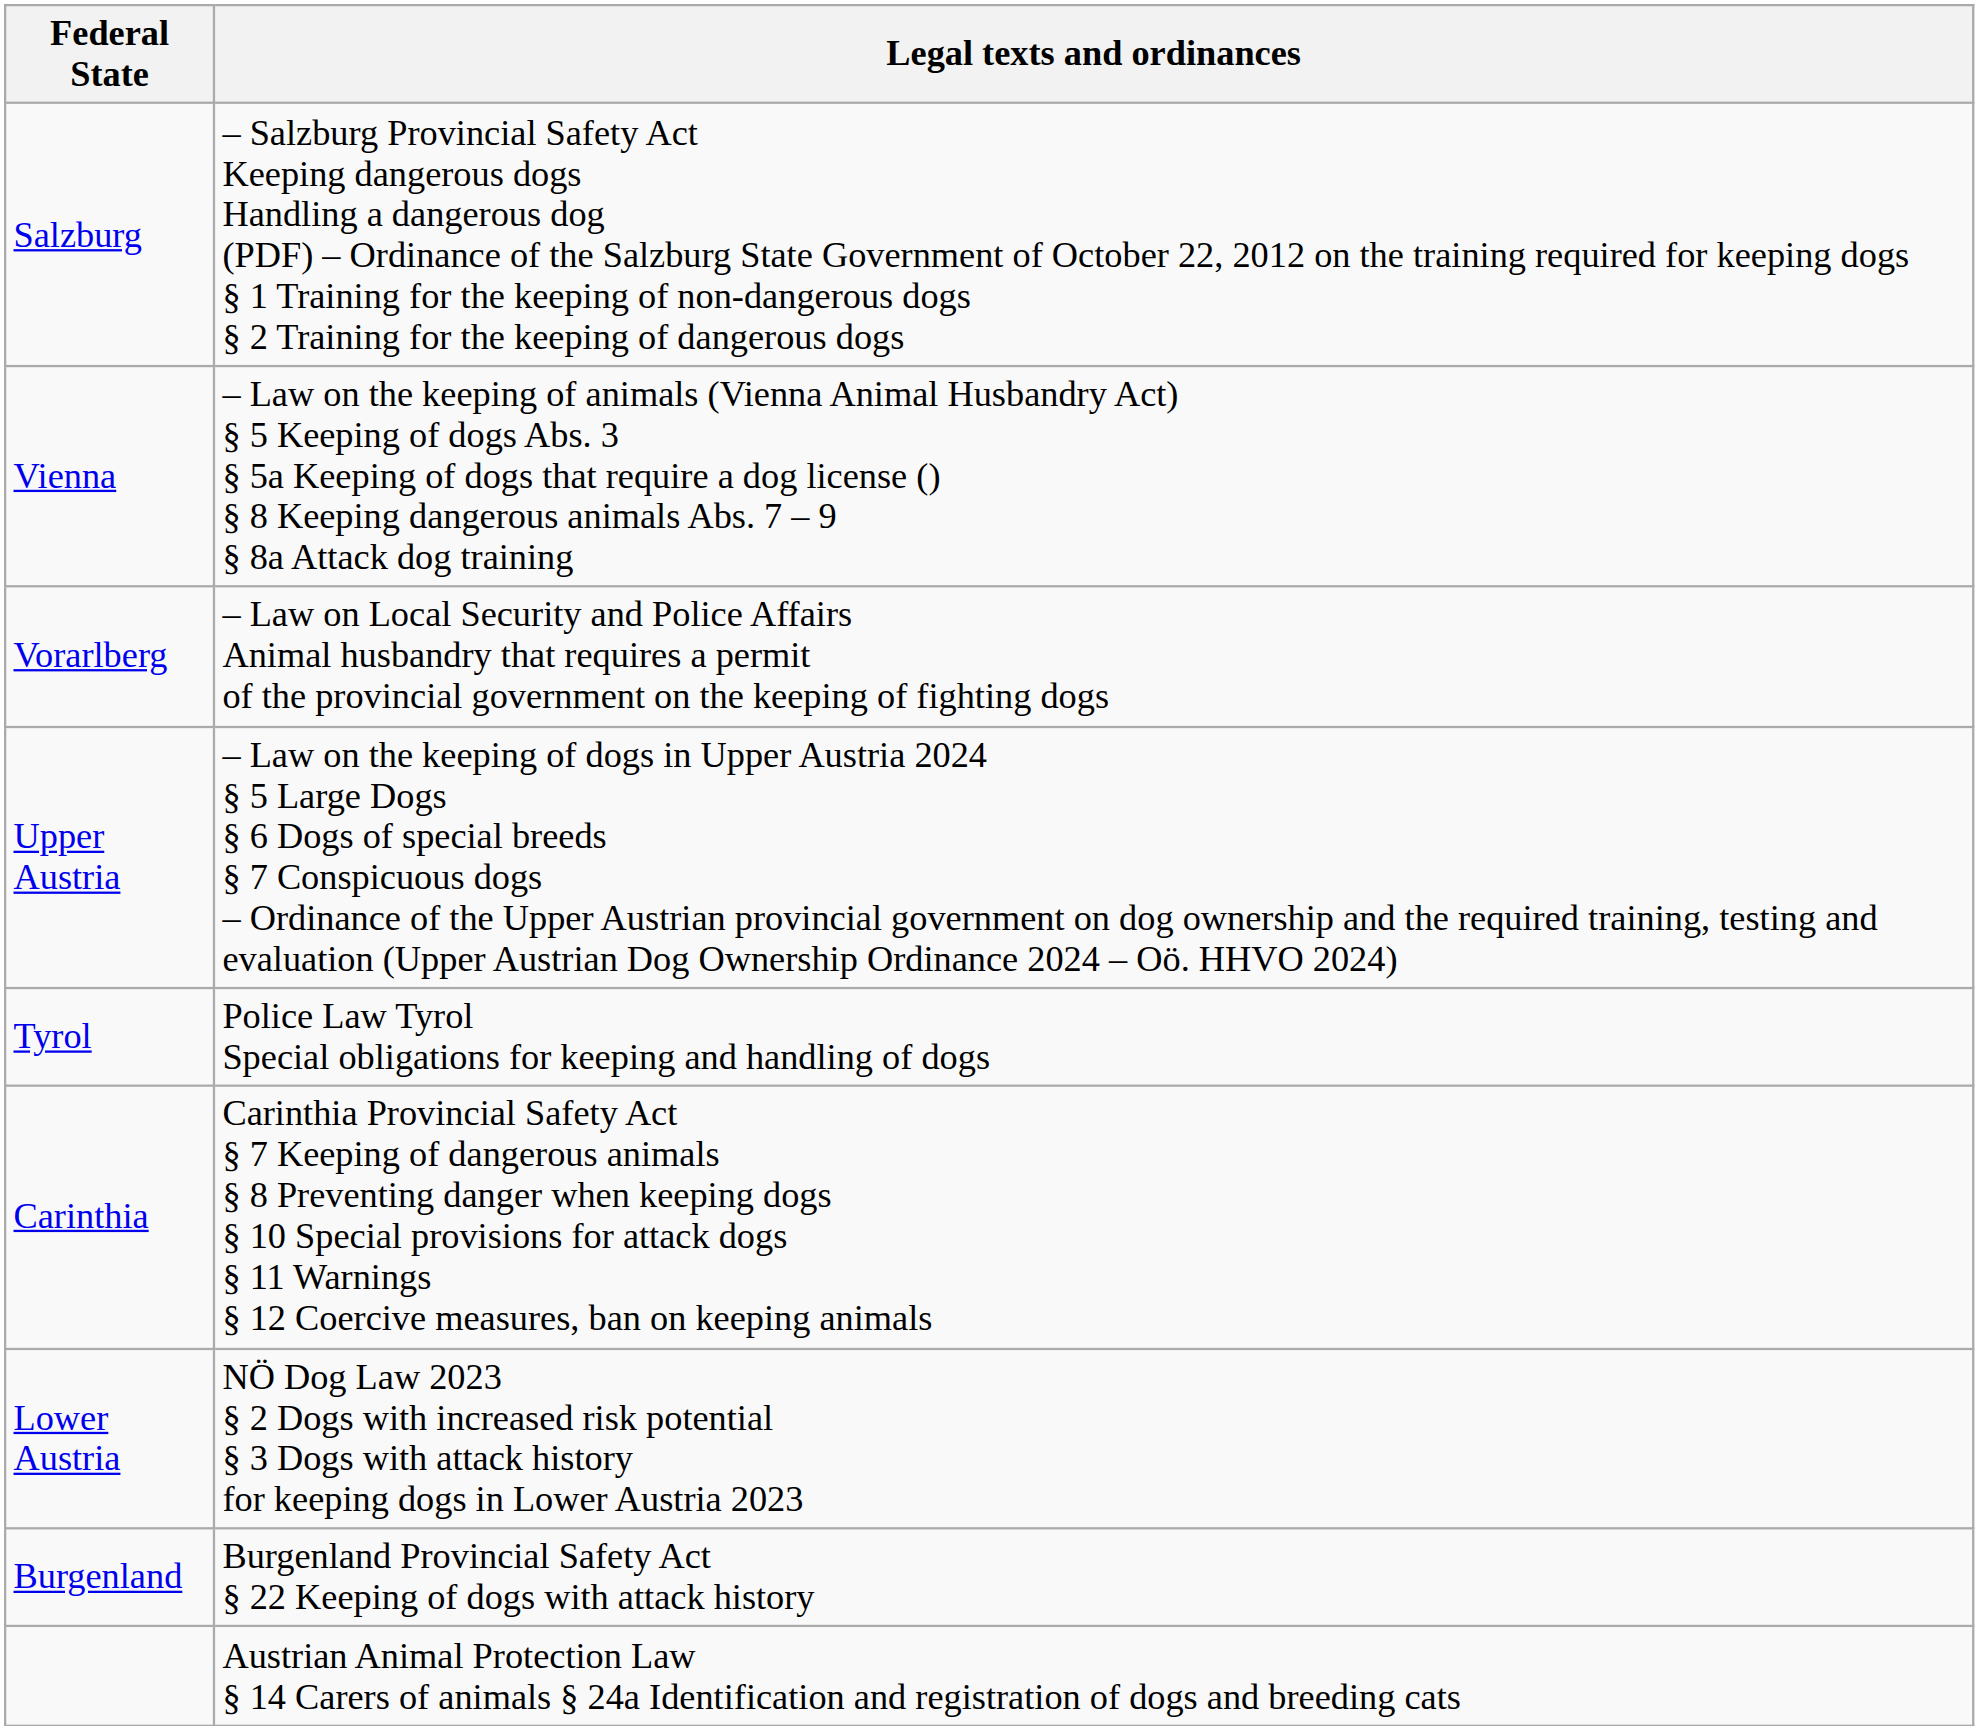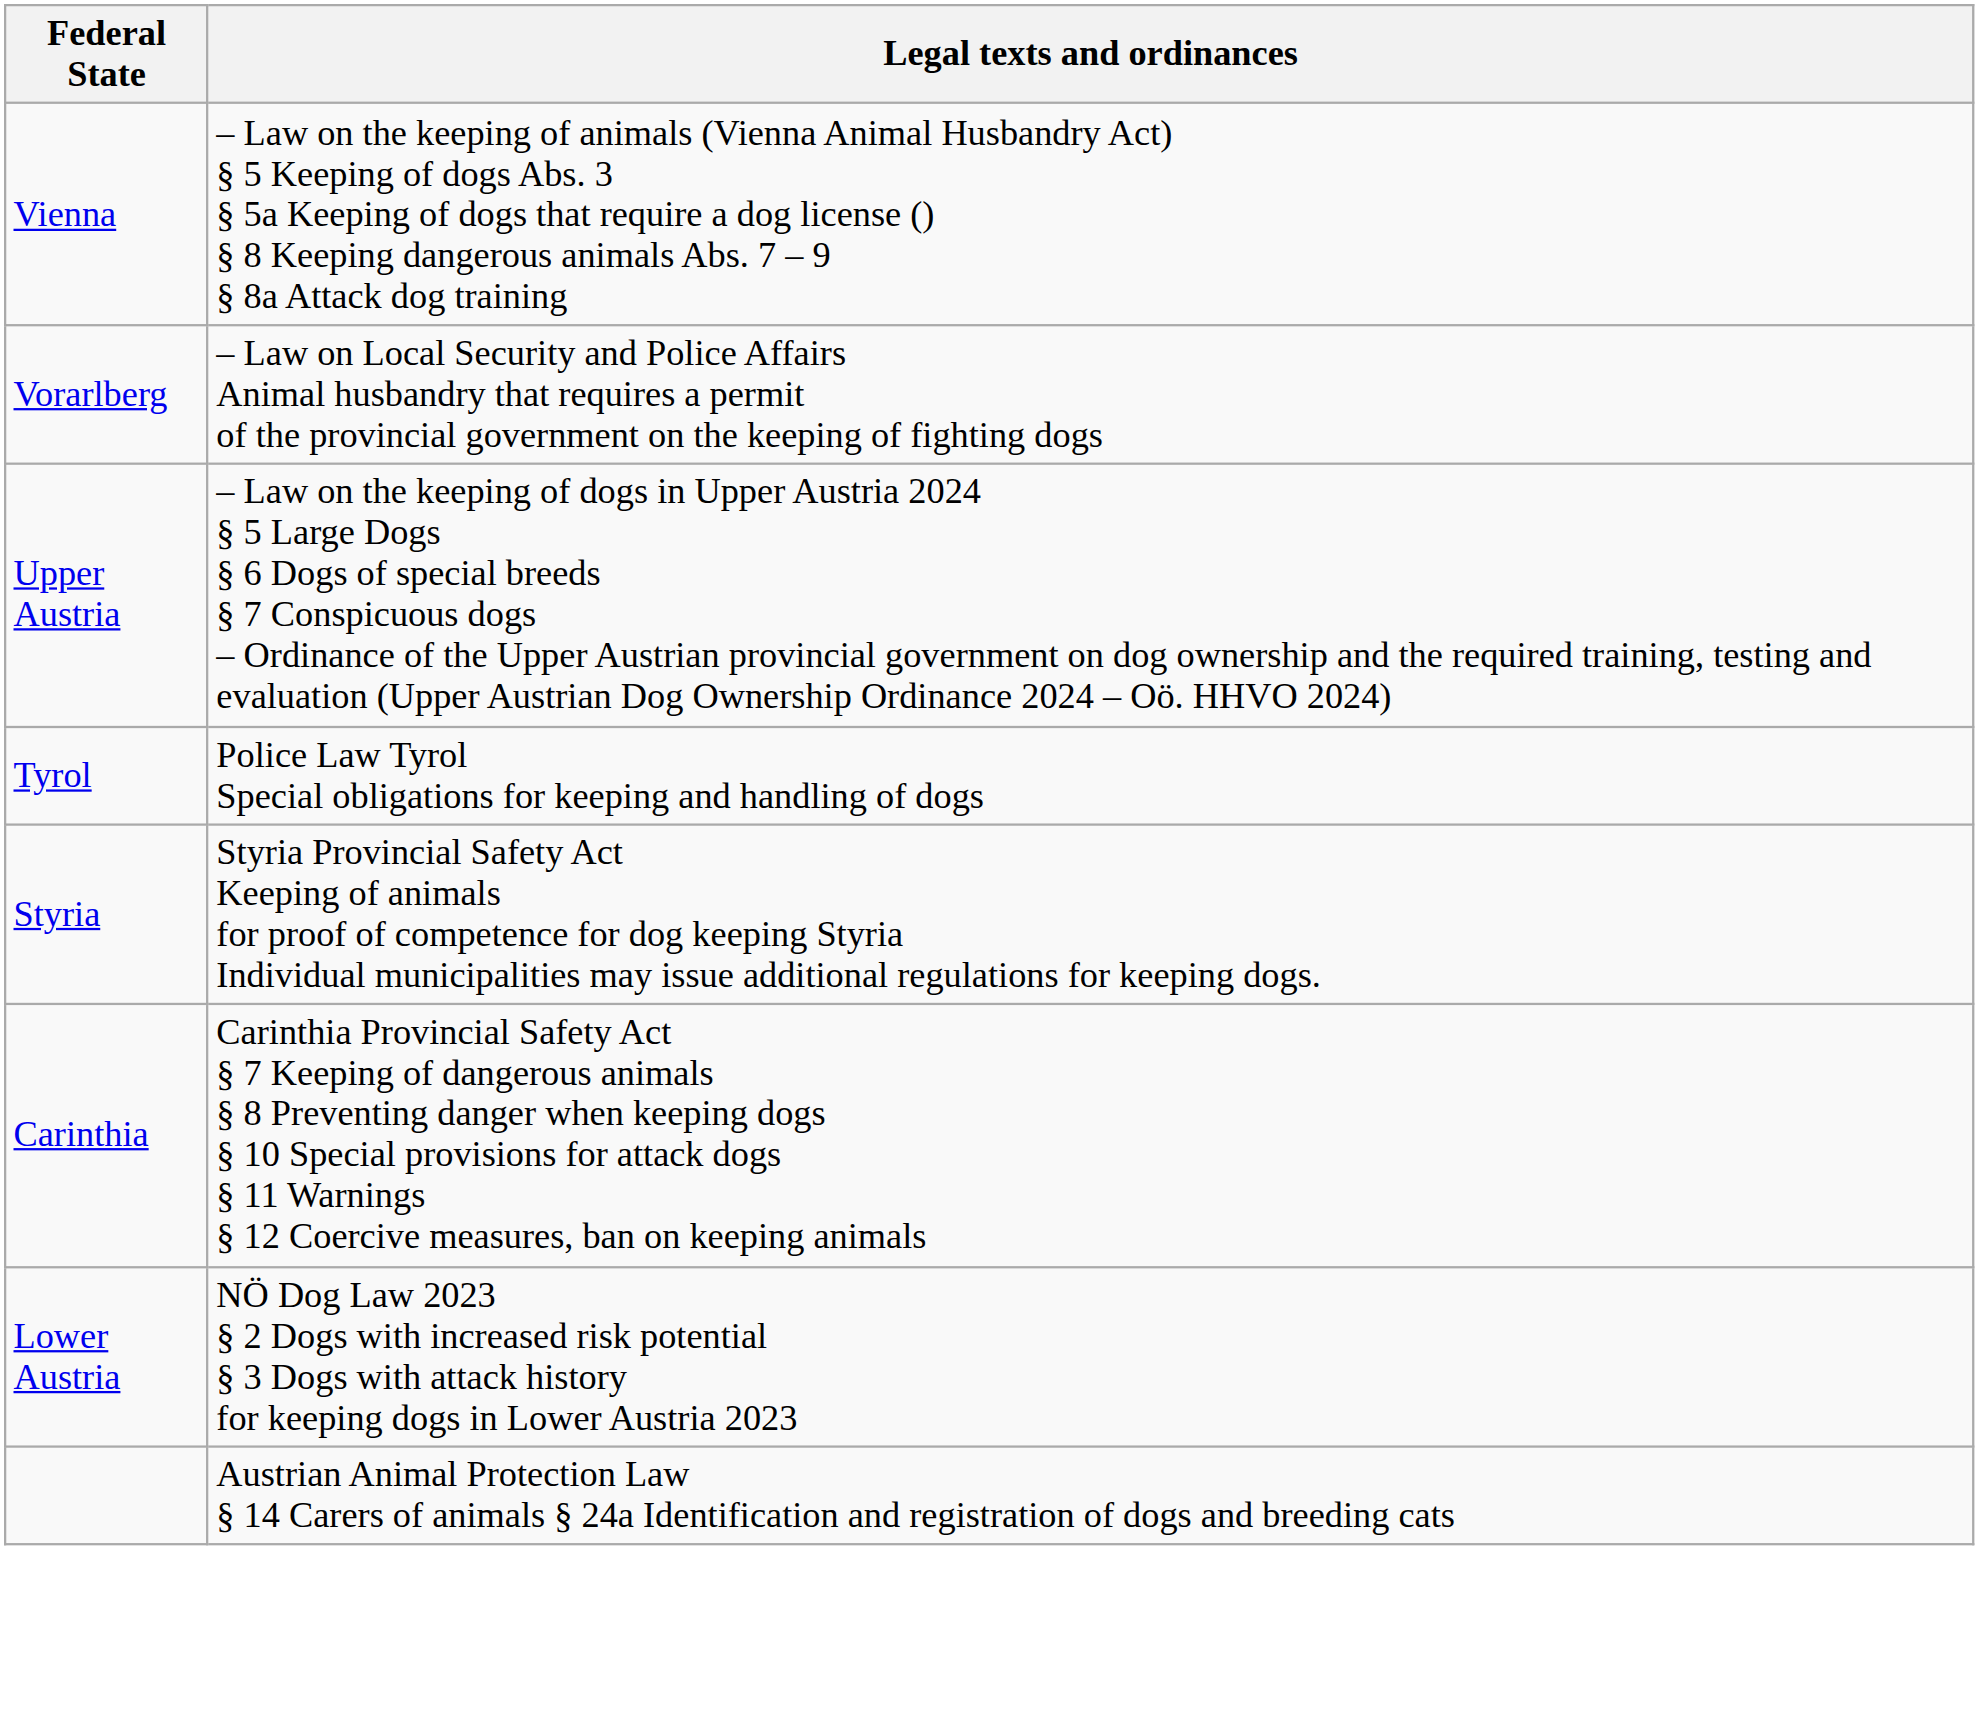- row: (78, 233)
+ row: (57, 913)
- row: (98, 1576)
